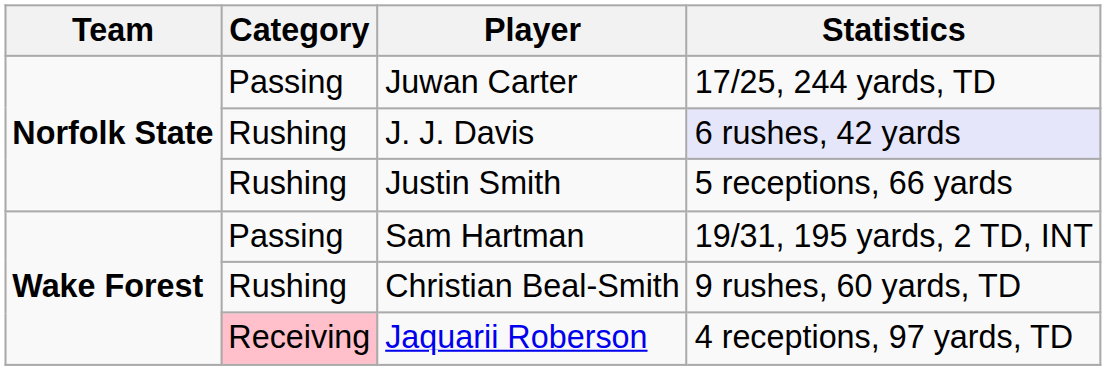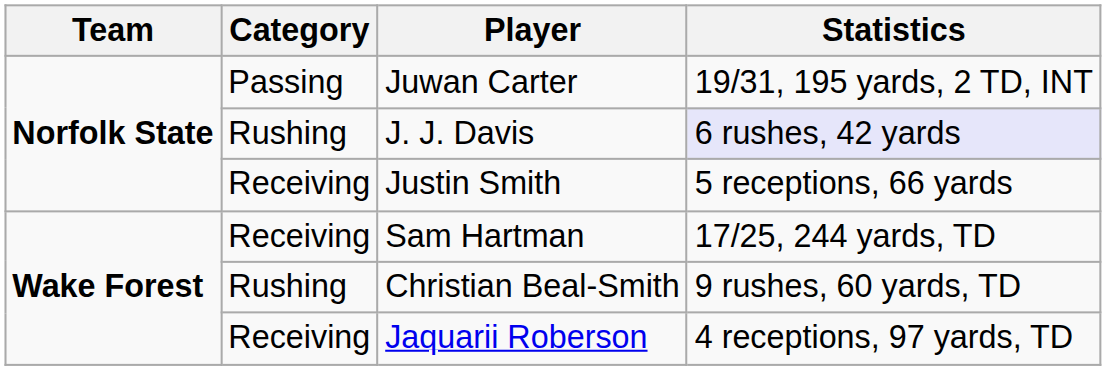(845, 81) 17/25, 244 yards, TD -> (894, 81) 19/31, 195 yards, 2 TD, INT
(288, 184) Rushing -> (299, 184) Receiving
(286, 235) Passing -> (299, 235) Receiving
(894, 235) 19/31, 195 yards, 2 TD, INT -> (845, 235) 17/25, 244 yards, TD
(299, 337) pink background -> (299, 337) no background
